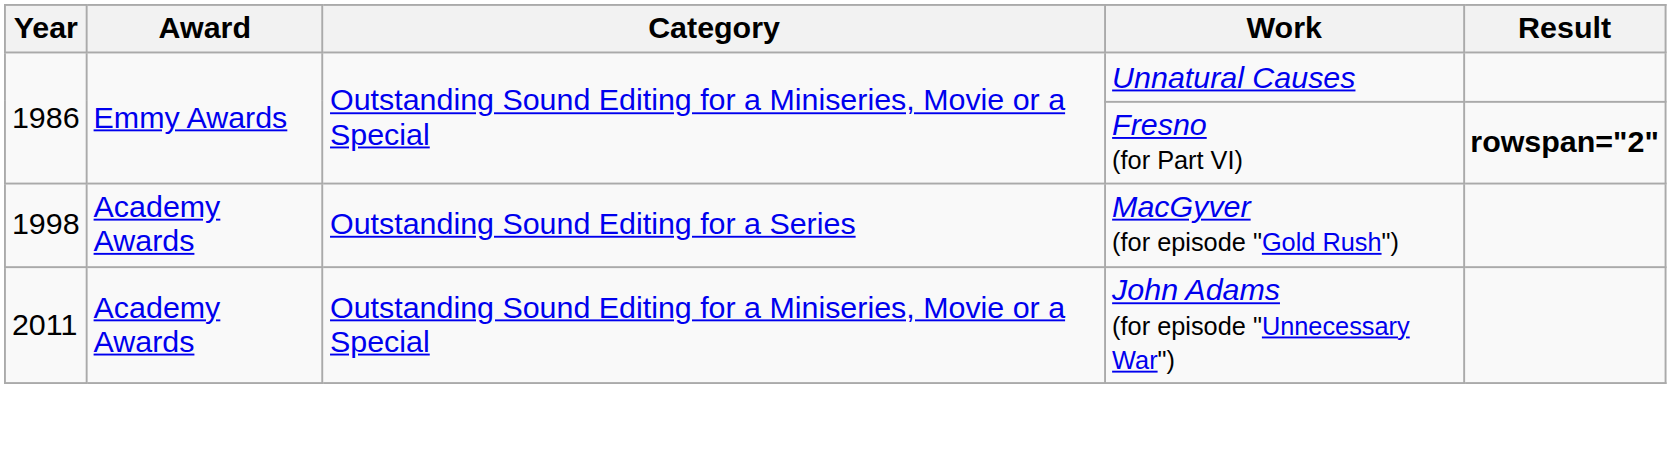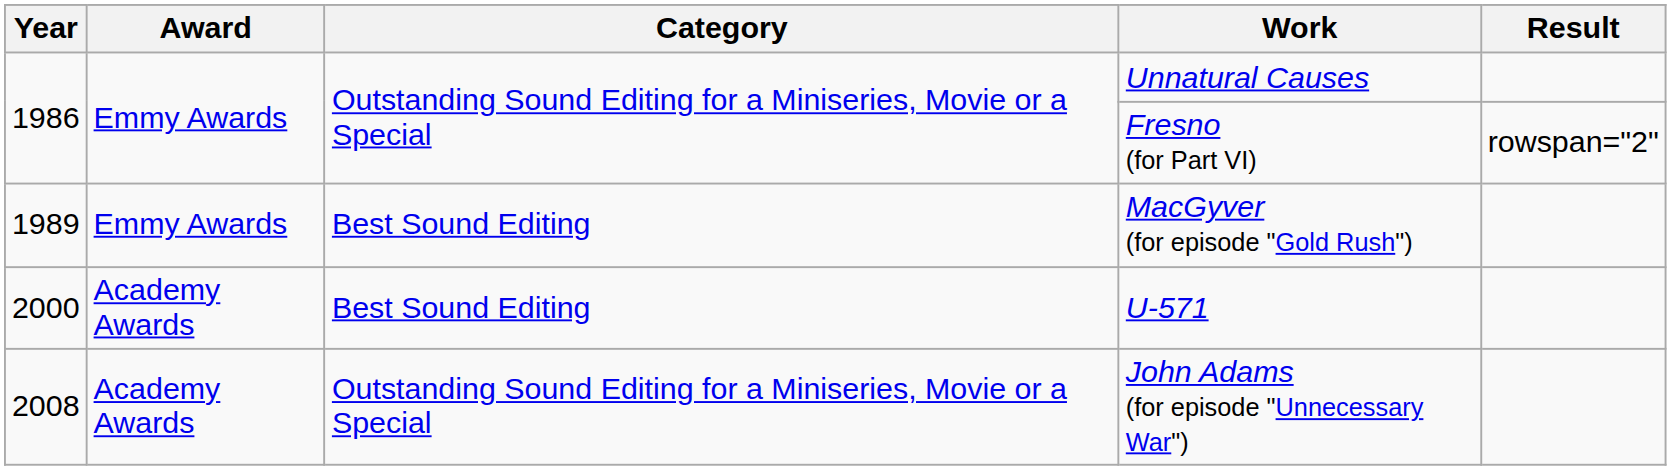(1565, 142) bold -> (1573, 142) normal
(46, 224) 1998 -> (46, 224) 1989
(157, 224) Academy Awards -> (190, 224) Emmy Awards
(593, 224) Outstanding Sound Editing for a Series -> (461, 224) Best Sound Editing
+ row: (1167, 306)
(45, 324) 2011 -> (46, 406) 2008
